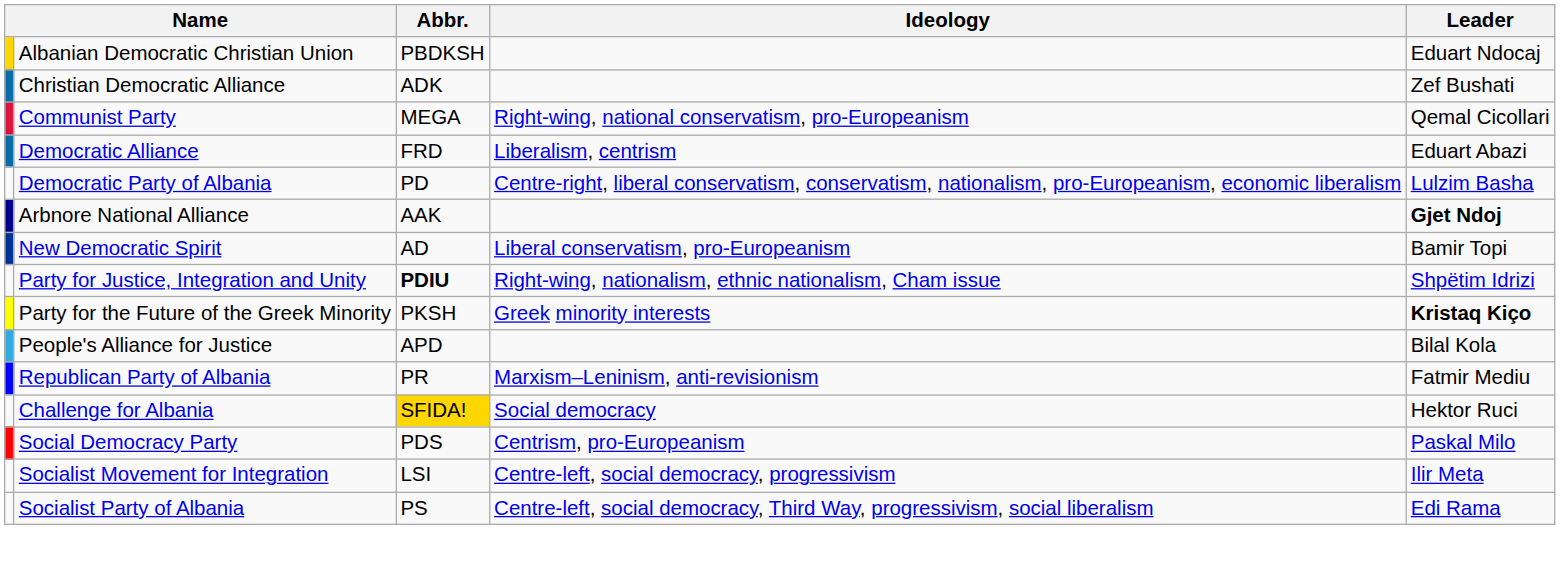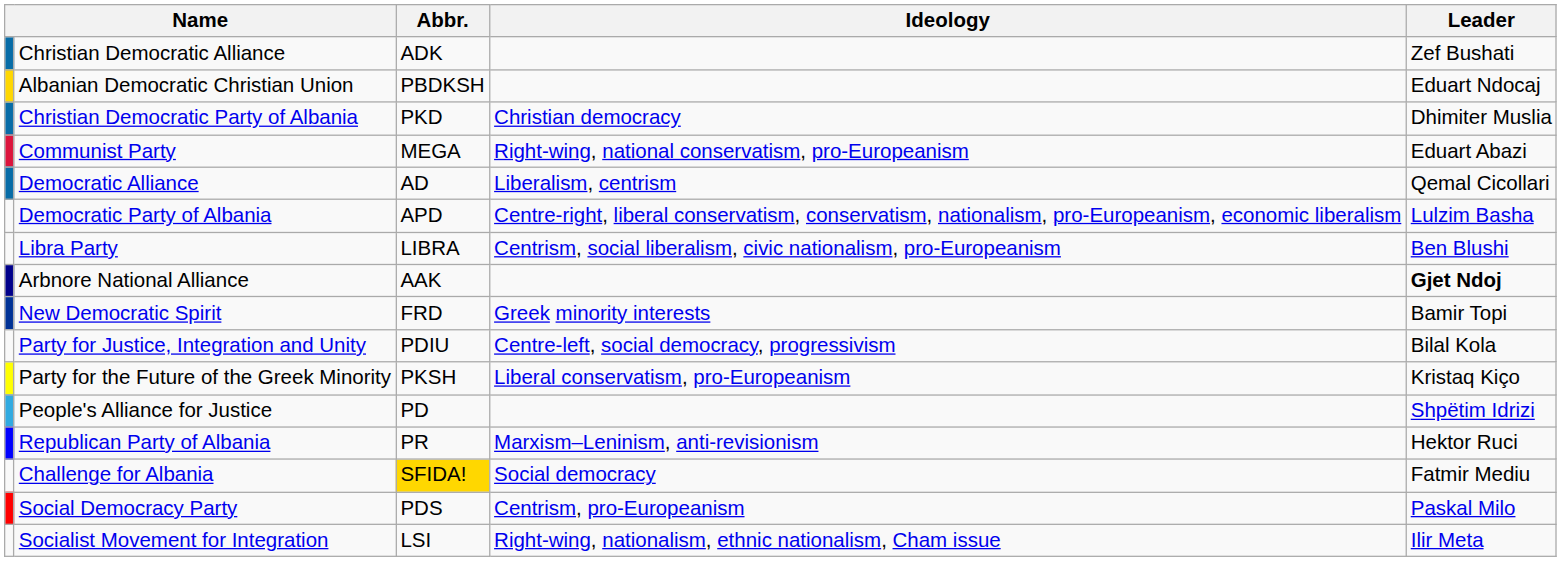rows swapped: (186, 53) <-> (152, 85)
+ row: (188, 118)
(1480, 118) Qemal Cicollari -> (1469, 150) Eduart Abazi
(421, 150) FRD -> (415, 183) AD
(1469, 150) Eduart Abazi -> (1480, 183) Qemal Cicollari
(415, 183) PD -> (422, 215) APD
+ row: (68, 248)
(415, 248) AD -> (421, 313) FRD
(672, 248) Liberal conservatism, pro-Europeanism -> (602, 313) Greek minority interests
(425, 280) bold -> (425, 345) normal
(747, 280) Right-wing, nationalism, ethnic nationalism, Cham issue -> (695, 345) Centre-left, social democracy, progressivism
(1473, 280) Shpëtim Idrizi -> (1453, 345) Bilal Kola
(602, 313) Greek minority interests -> (672, 378) Liberal conservatism, pro-Europeanism
(1471, 313) bold -> (1465, 378) normal
(422, 345) APD -> (415, 410) PD
(1453, 345) Bilal Kola -> (1473, 410) Shpëtim Idrizi
(1470, 378) Fatmir Mediu -> (1464, 442) Hektor Ruci
(1464, 410) Hektor Ruci -> (1470, 475) Fatmir Mediu
(695, 475) Centre-left, social democracy, progressivism -> (747, 540) Right-wing, nationalism, ethnic nationalism, Cham issue
- row: (131, 507)
